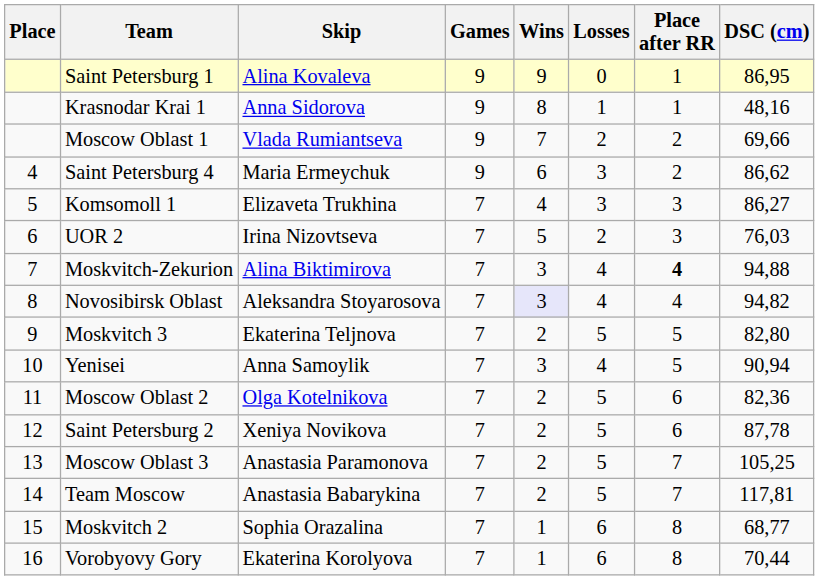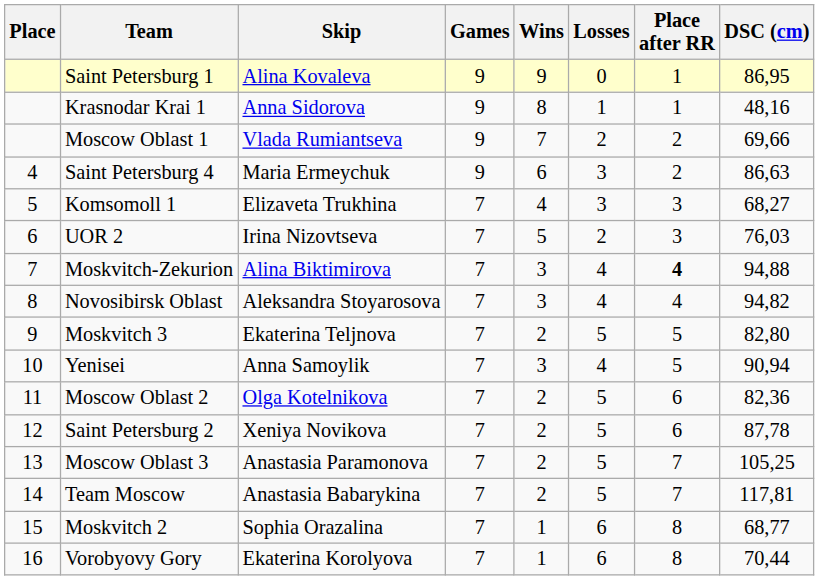(767, 172) 86,62 -> (767, 172) 86,63
(767, 204) 86,27 -> (767, 204) 68,27
(542, 301) lavender background -> (542, 301) no background
